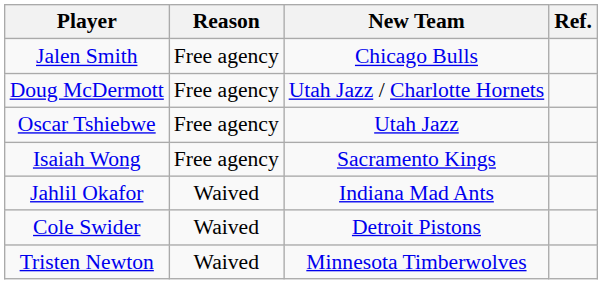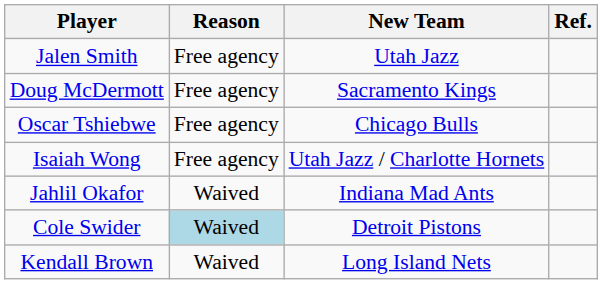(416, 55) Chicago Bulls -> (416, 55) Utah Jazz
(416, 90) Utah Jazz / Charlotte Hornets -> (416, 90) Sacramento Kings
(416, 124) Utah Jazz -> (416, 124) Chicago Bulls
(416, 158) Sacramento Kings -> (416, 158) Utah Jazz / Charlotte Hornets
(226, 227) no background -> (226, 227) lightblue background
+ row: (87, 261)
- row: (87, 261)
